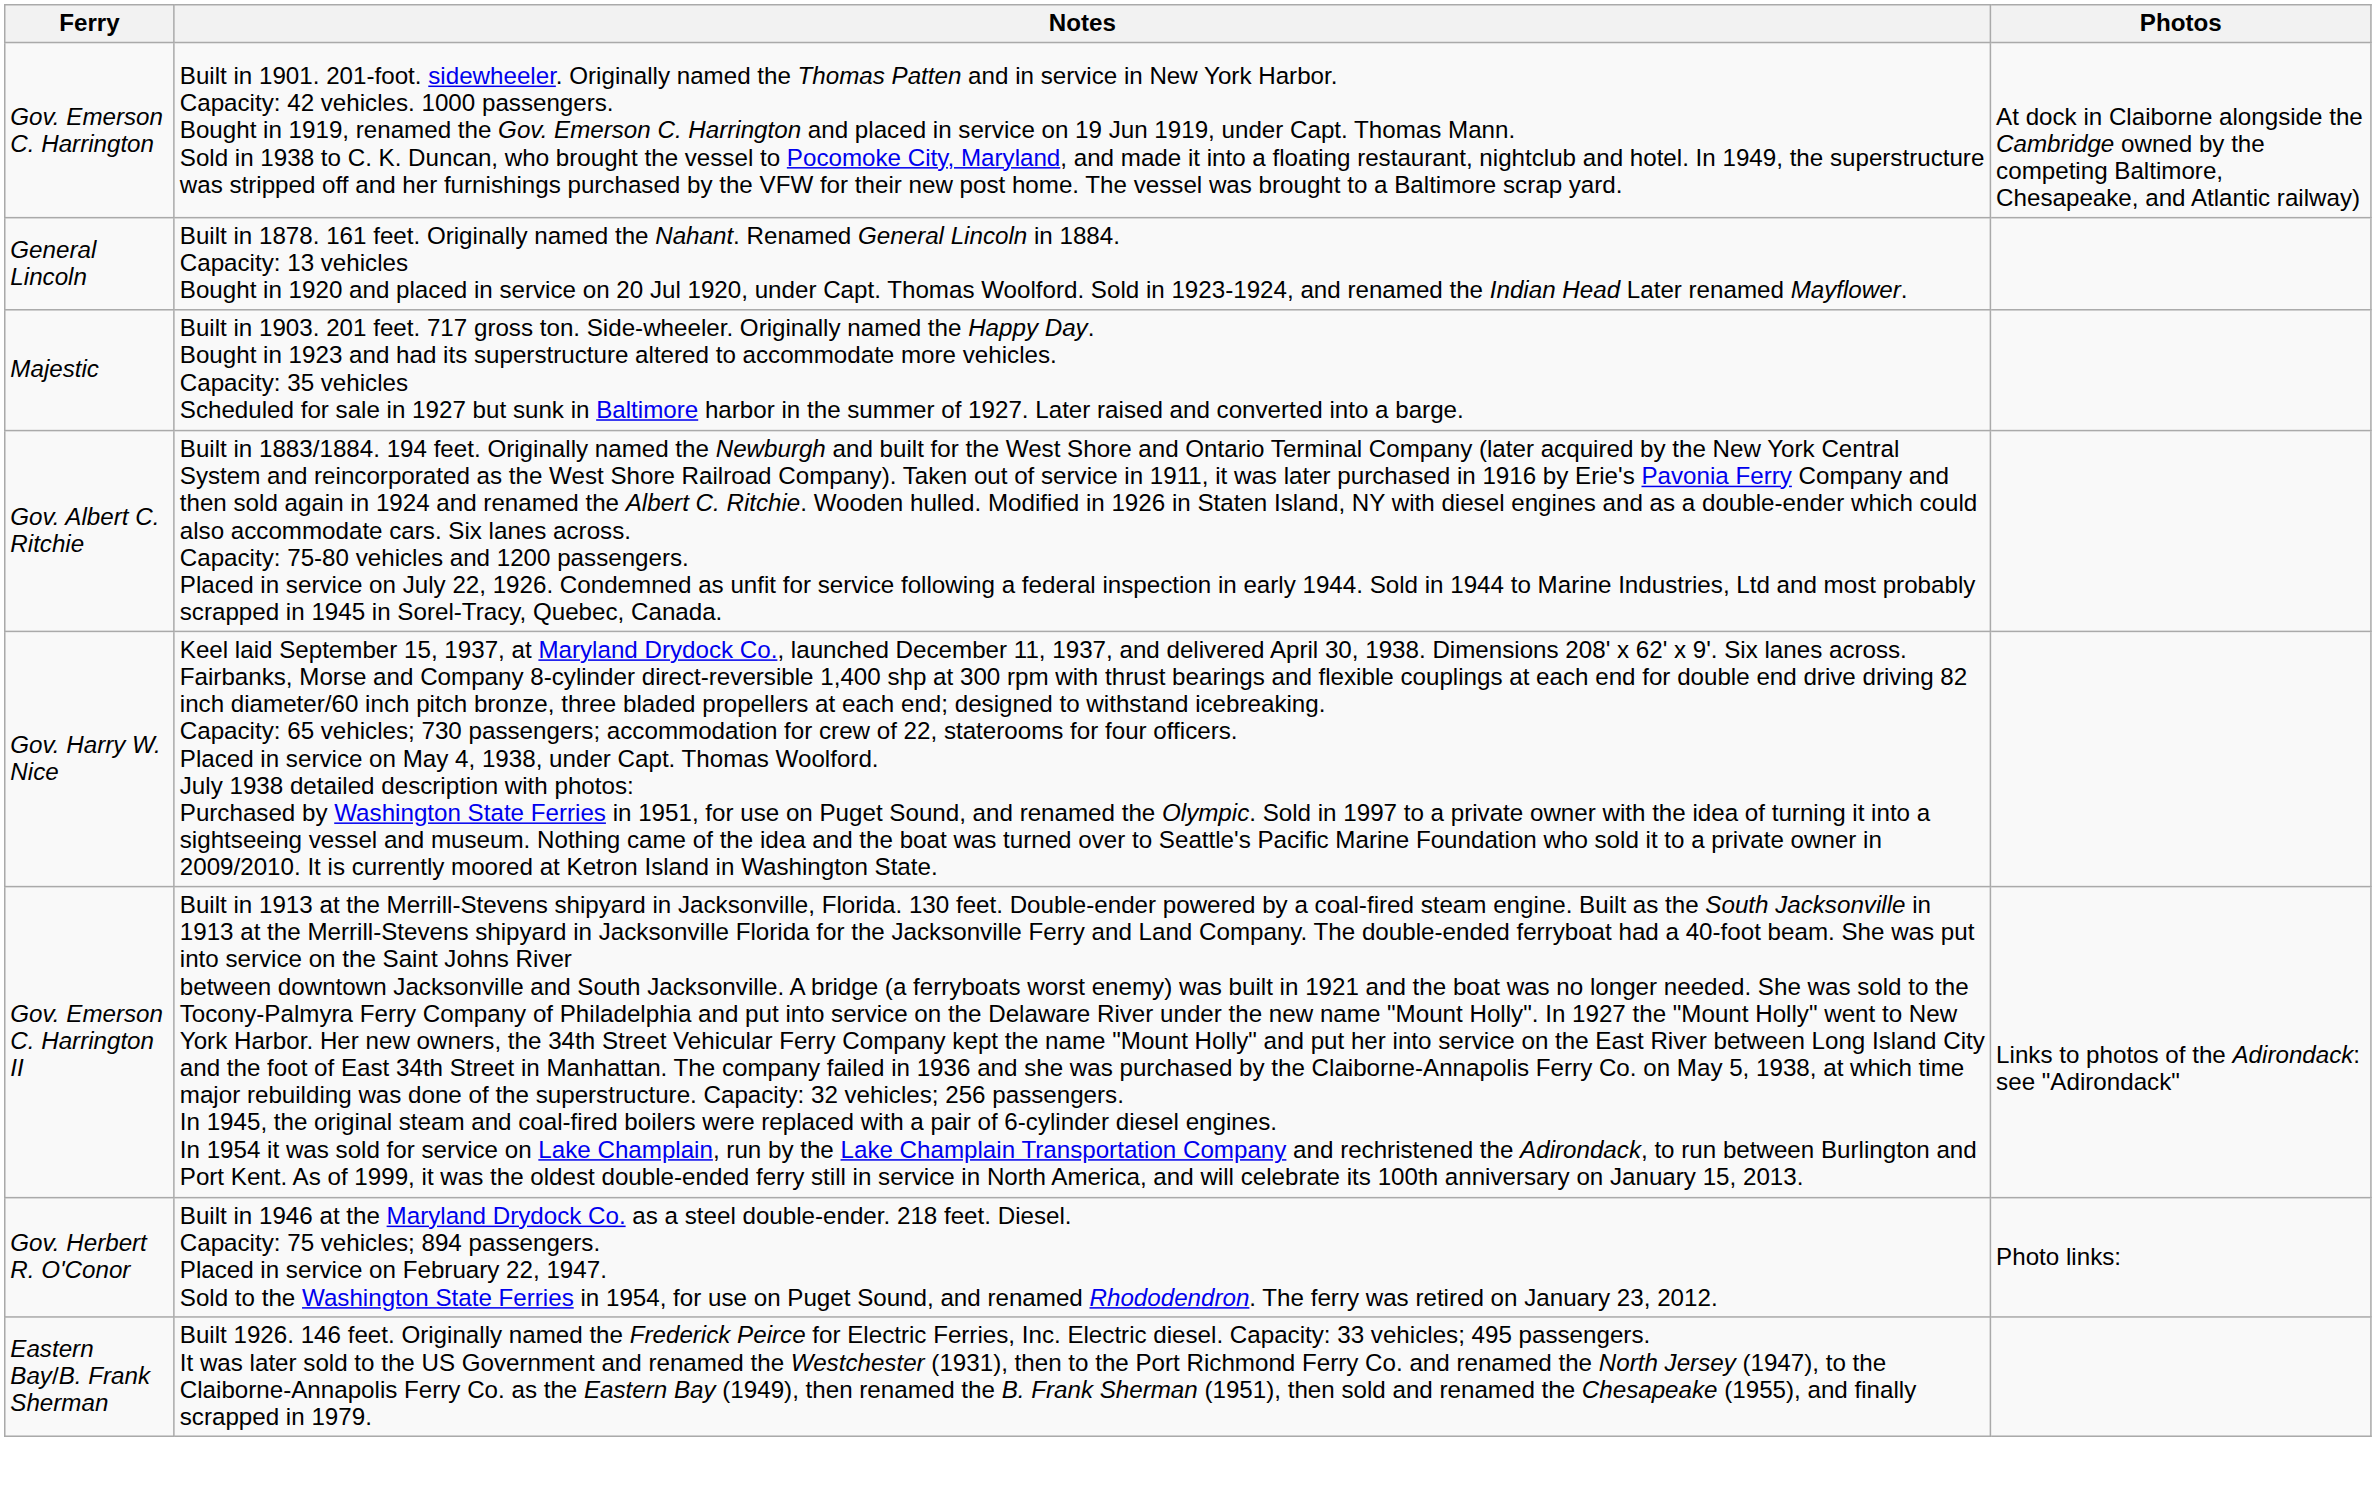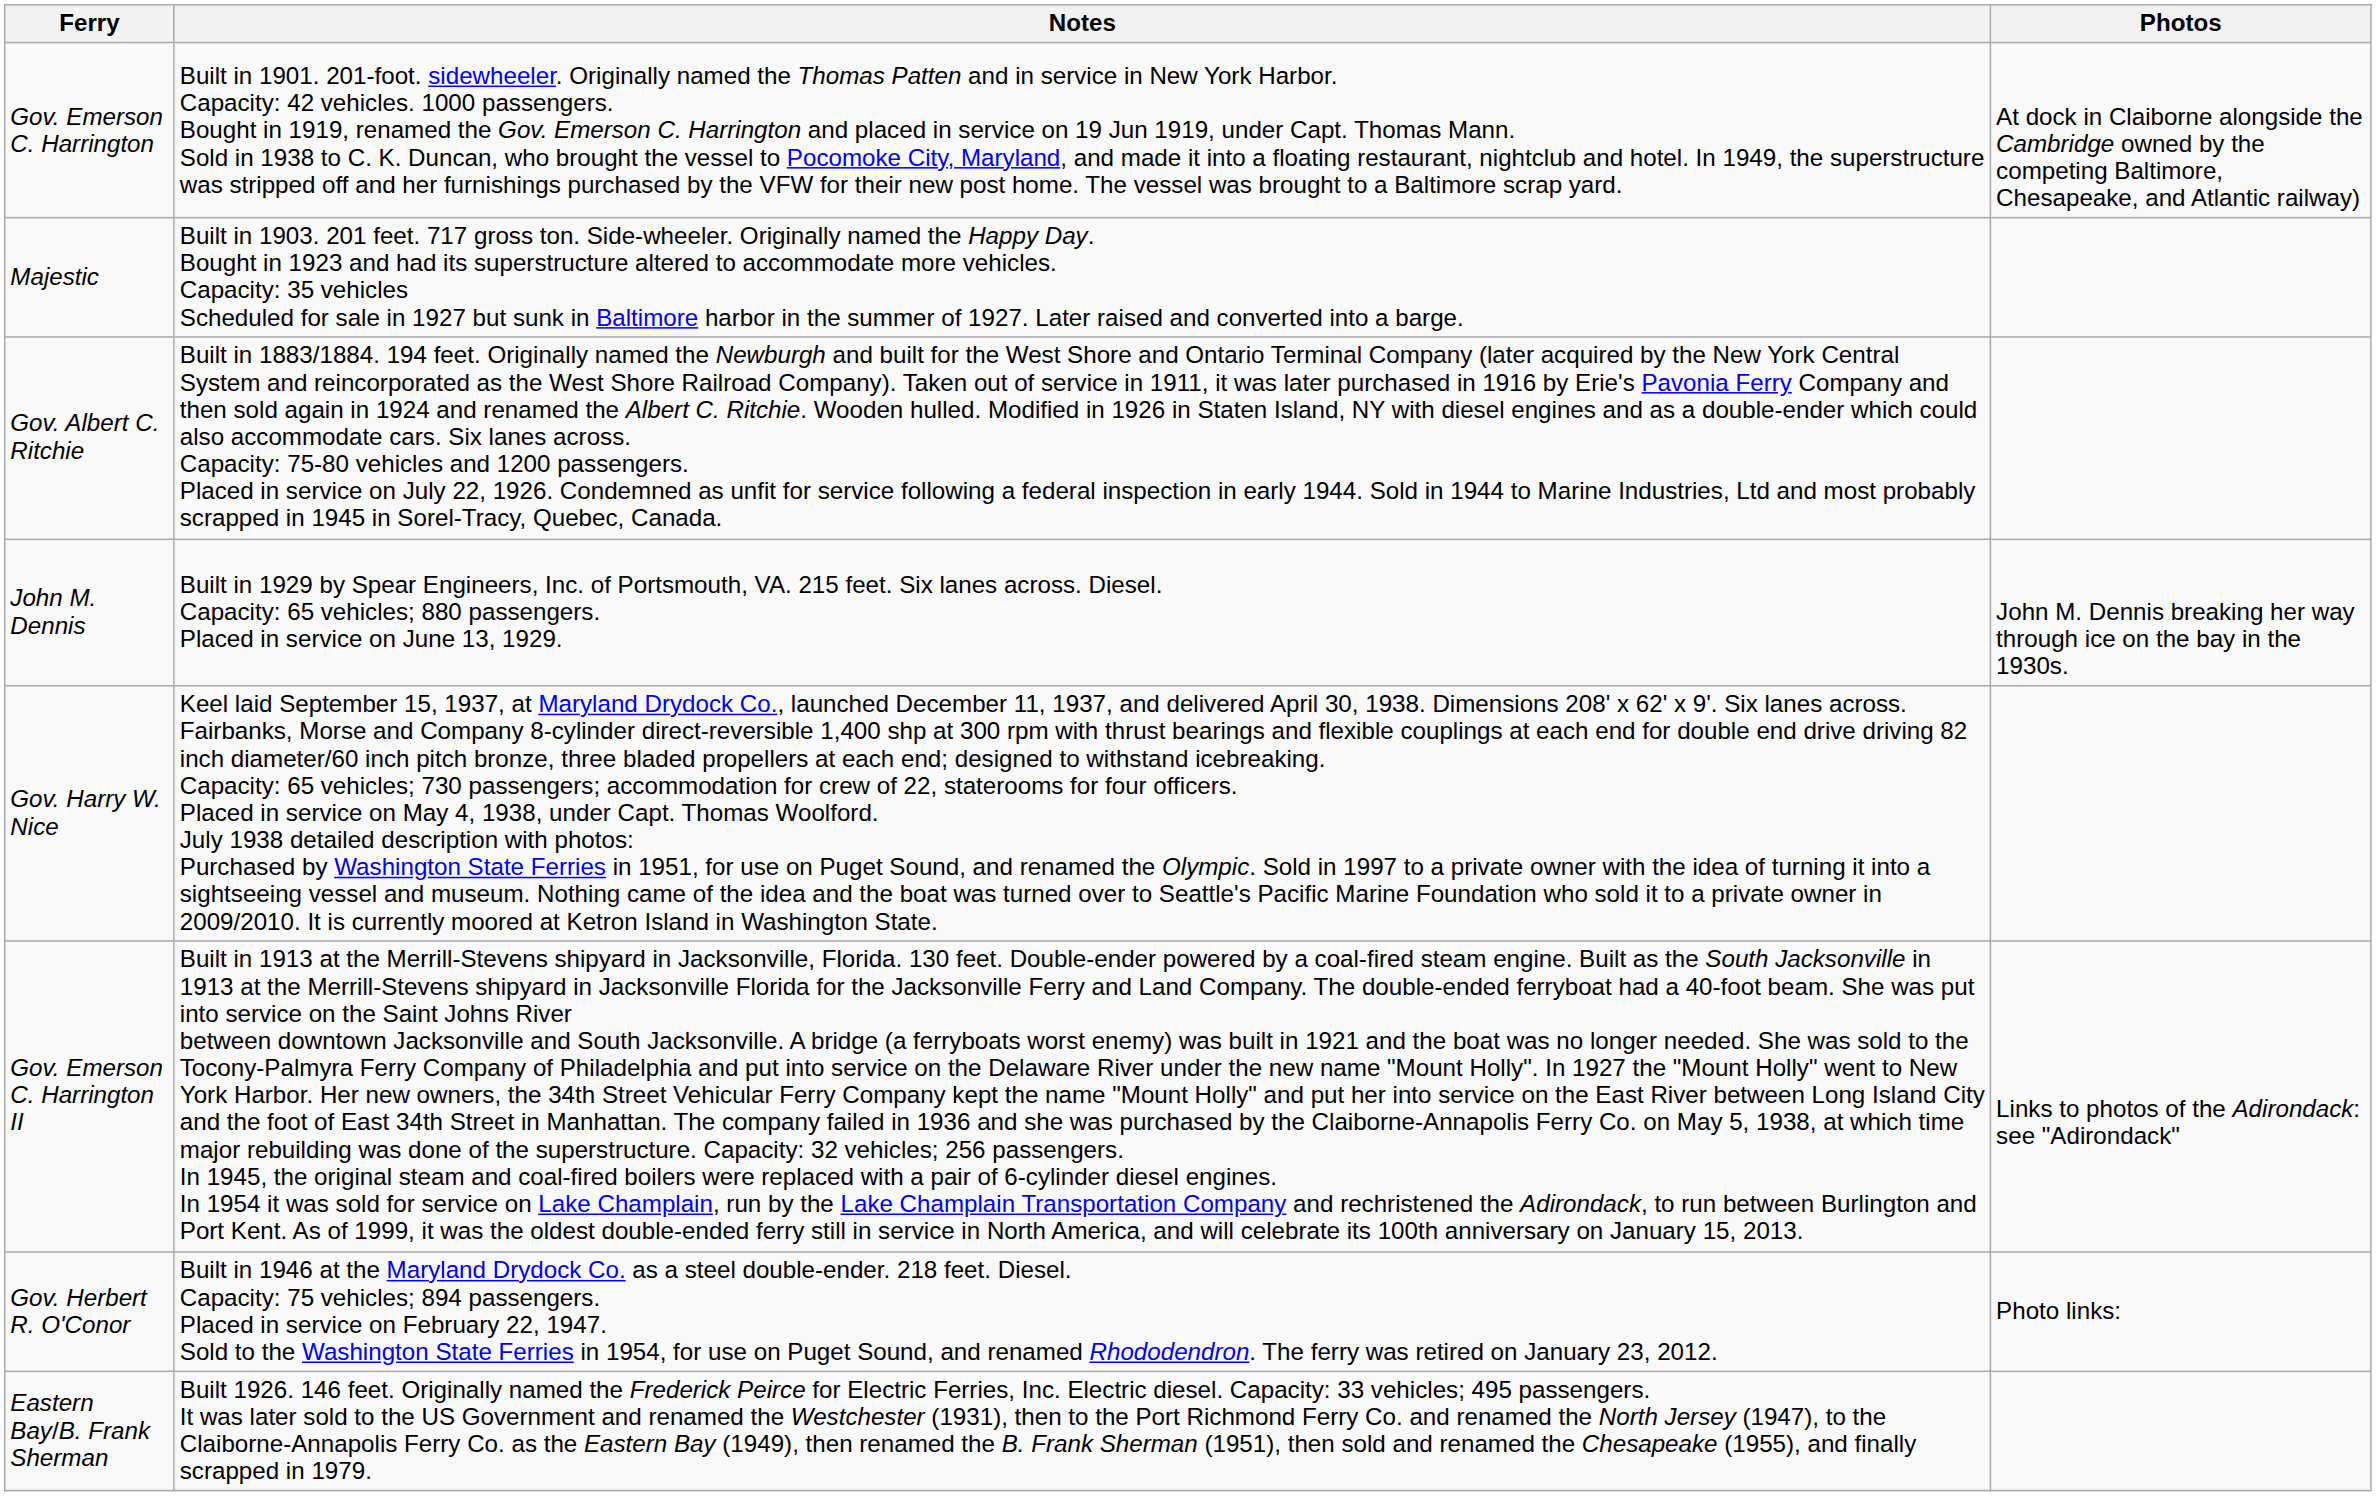- row: (53, 263)
+ row: (53, 611)
